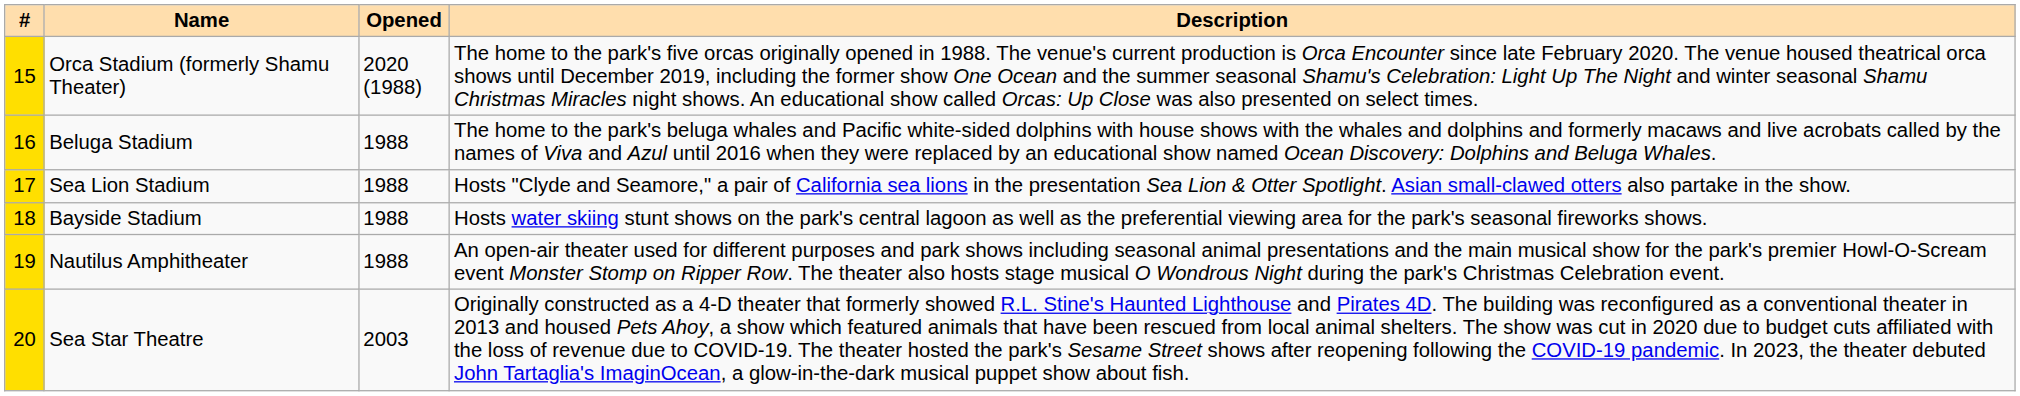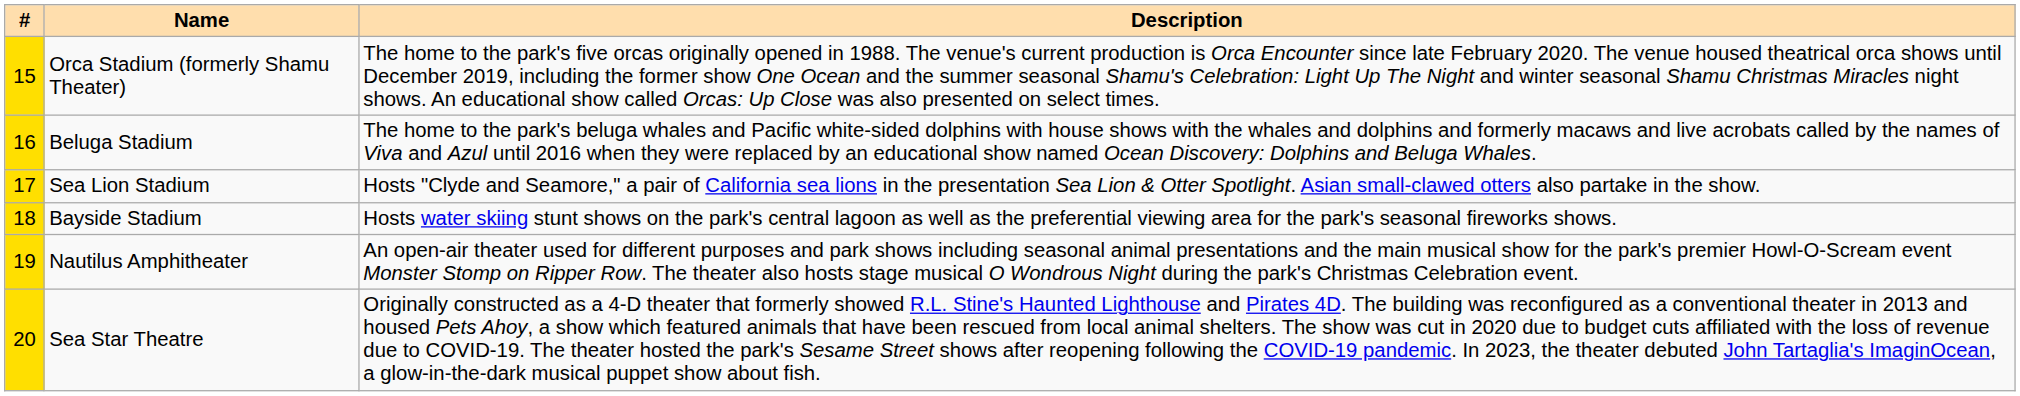- column: (404, 20)
